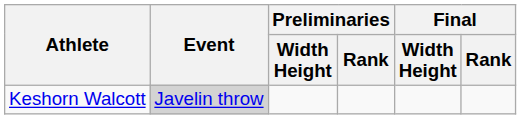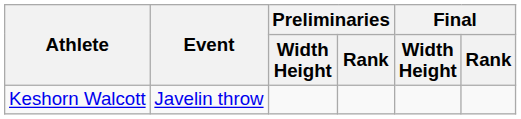(209, 100) lightgrey background -> (209, 100) no background
